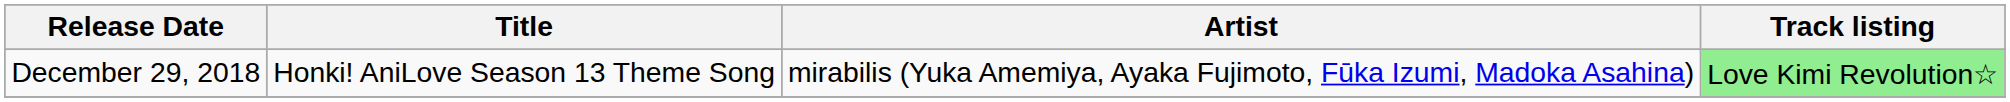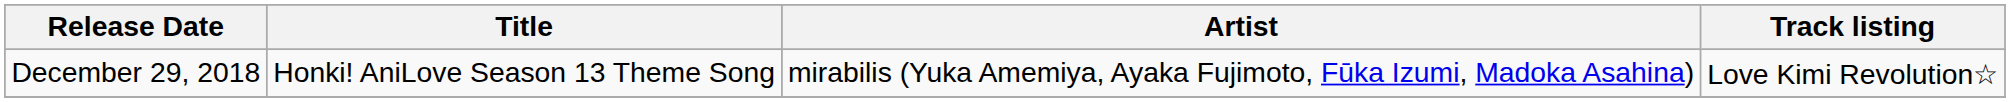(1853, 73) lightgreen background -> (1853, 73) no background
